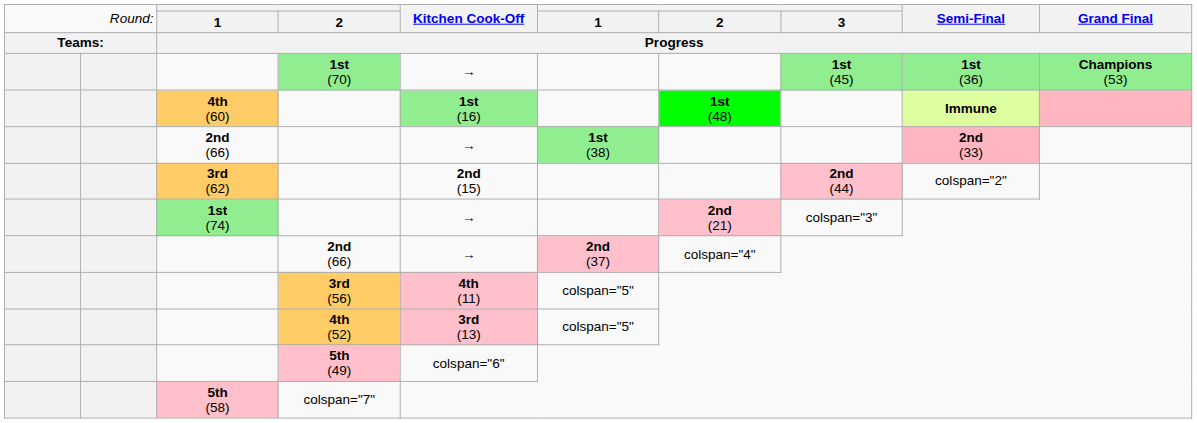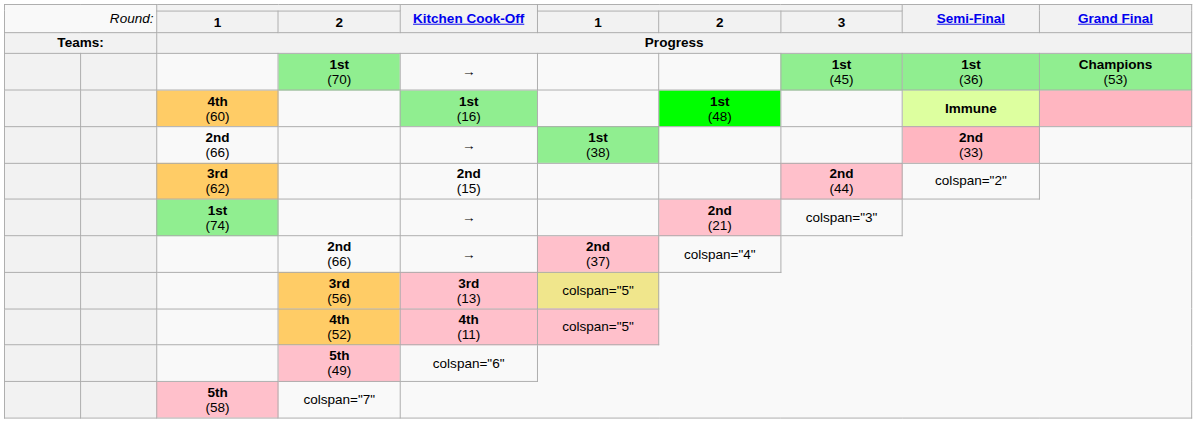(469, 291) 4th (11) -> (469, 291) 3rd (13)
(598, 291) no background -> (598, 291) khaki background
(469, 327) 3rd (13) -> (469, 327) 4th (11)
(598, 327) no background -> (598, 327) pink background
